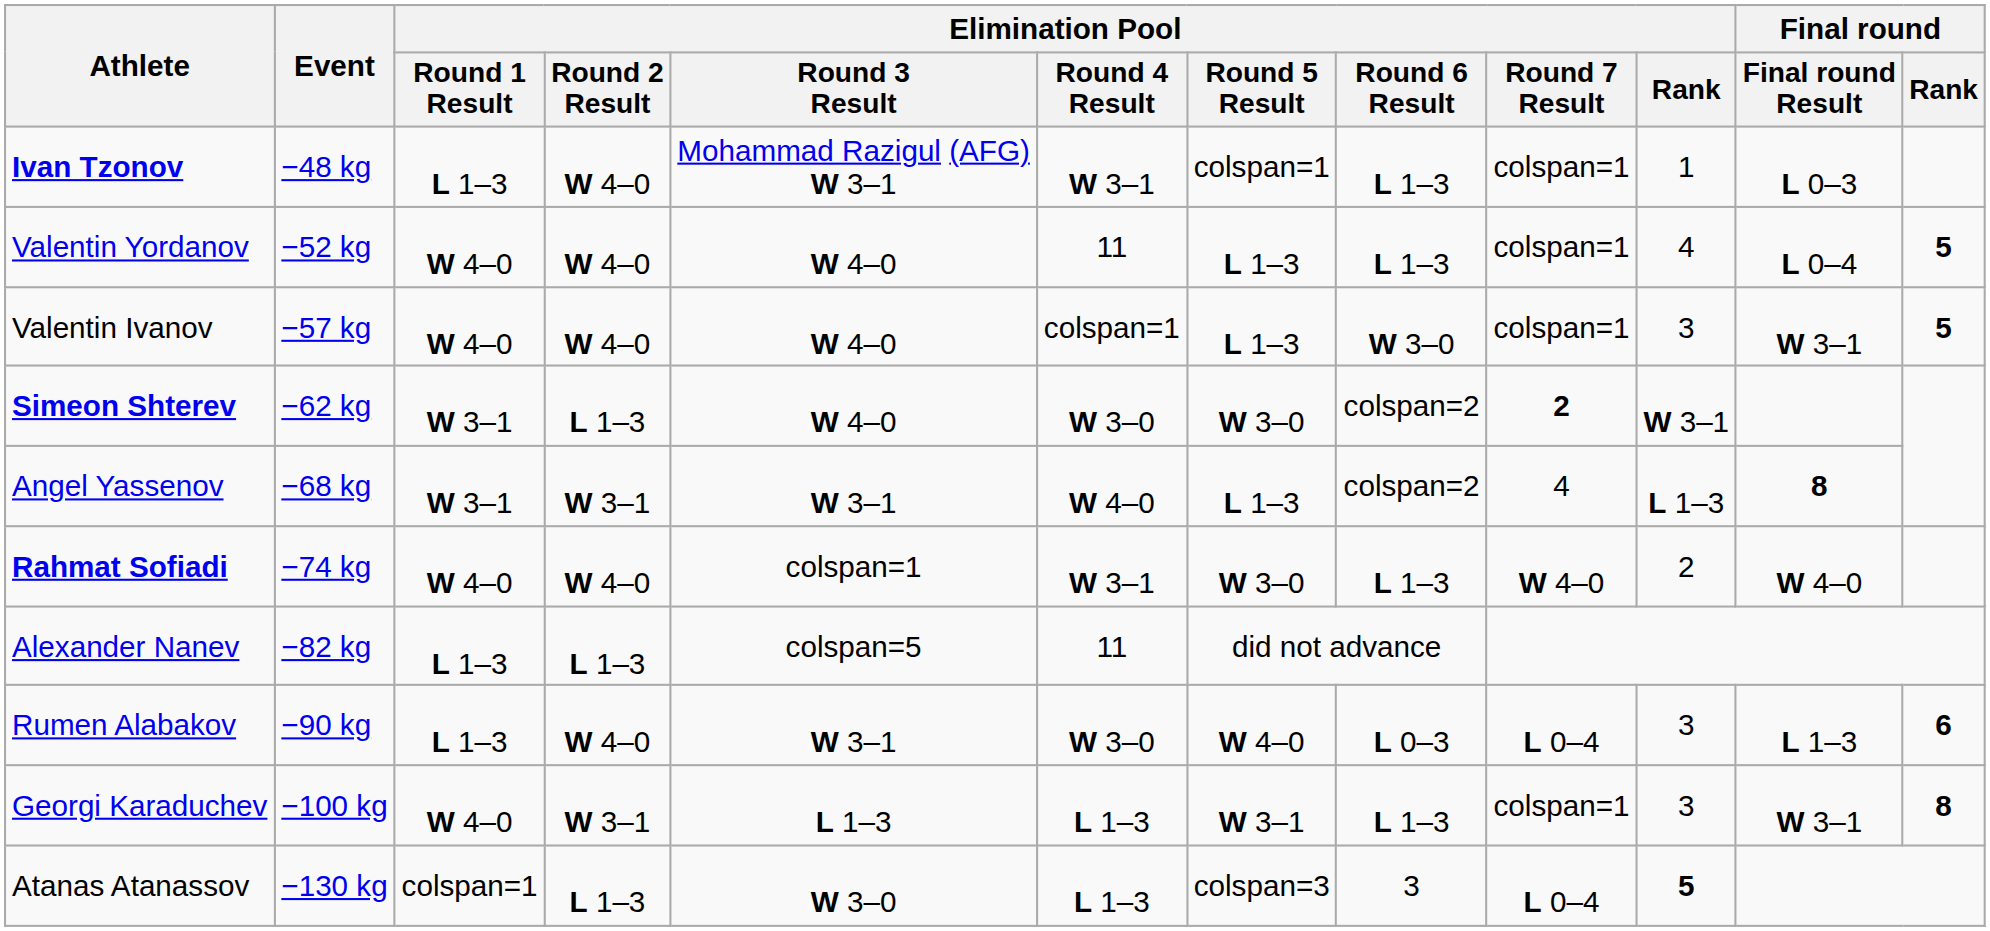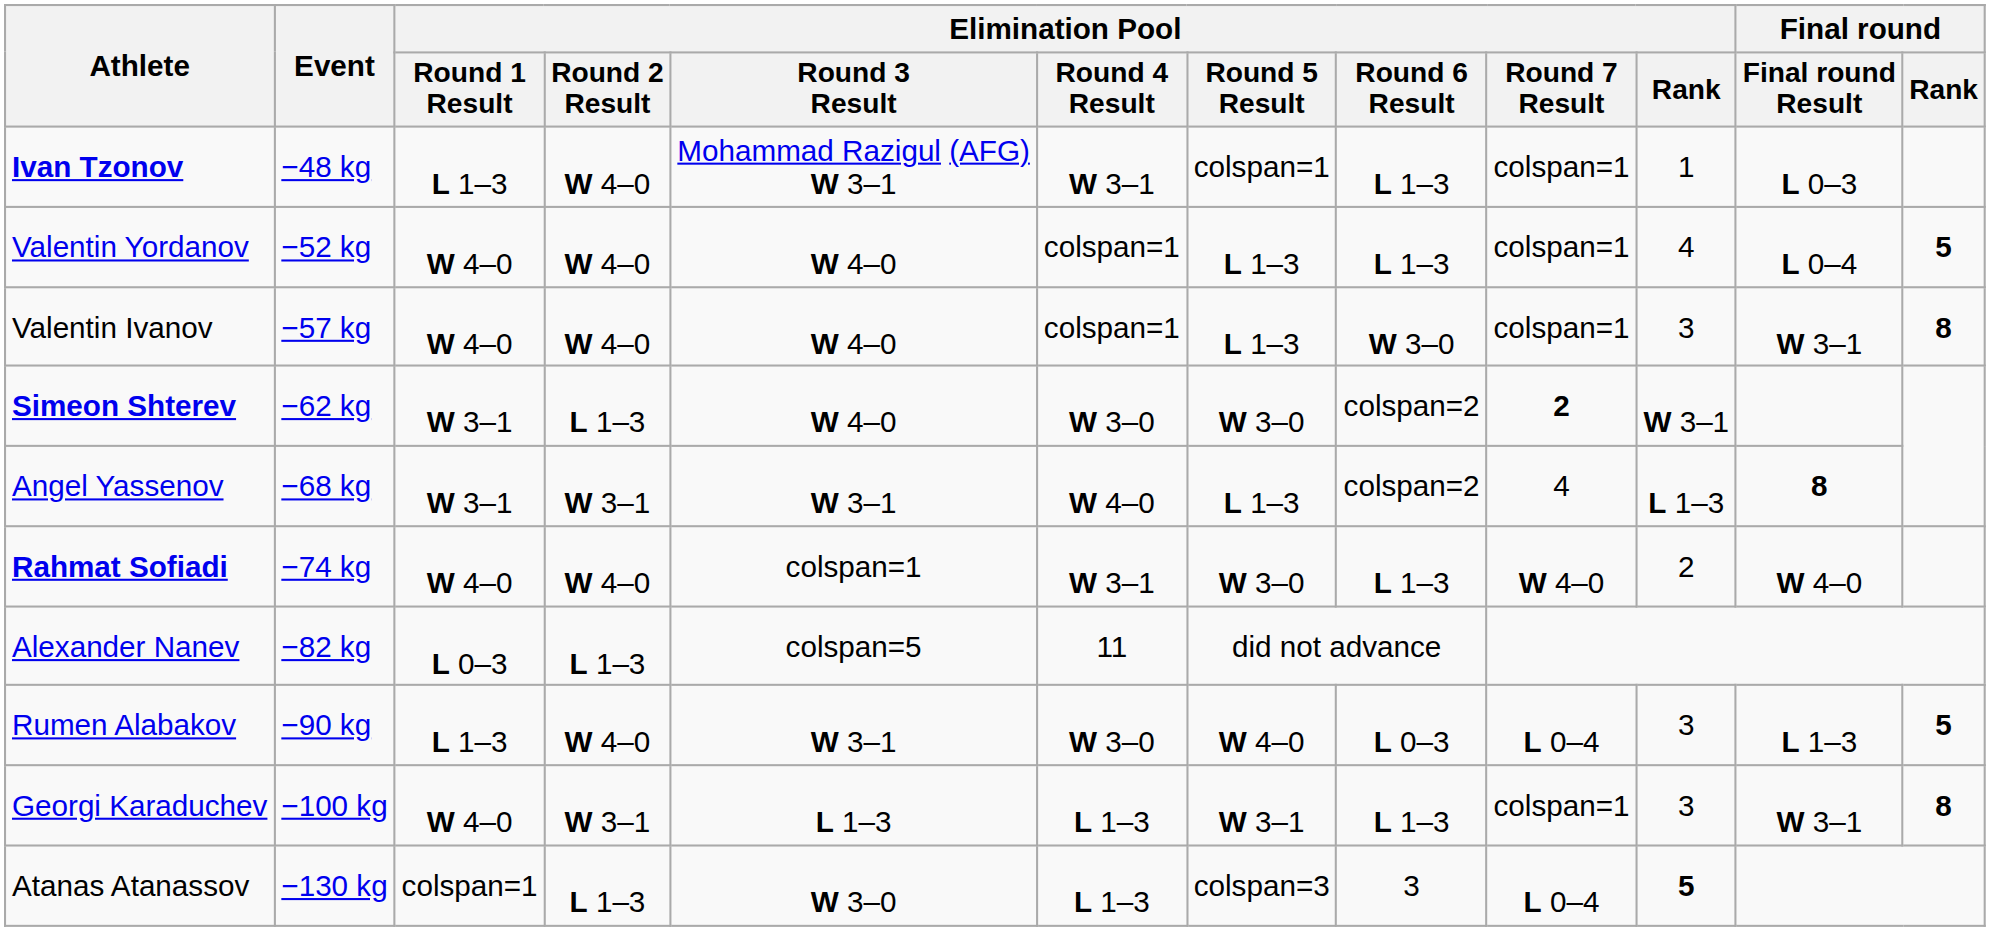(1112, 247) 11 -> (1112, 247) colspan=1
(1944, 327) 5 -> (1944, 327) 8
(470, 663) L 1–3 -> (470, 663) L 0–3
(1944, 726) 6 -> (1944, 726) 5
